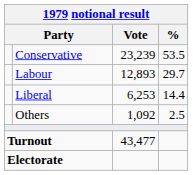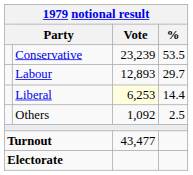(141, 94) no background -> (141, 94) lightyellow background
